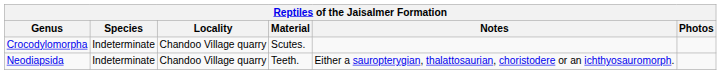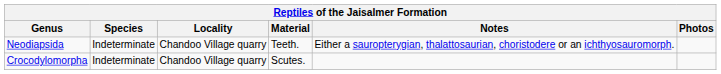rows swapped: (47, 45) <-> (35, 61)
